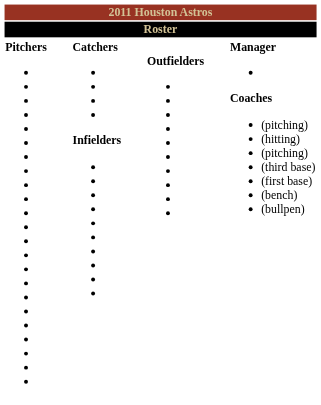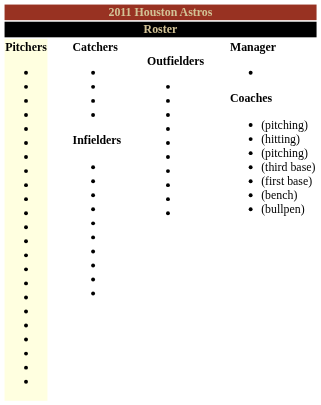(26, 214) no background -> (26, 214) lightyellow background
